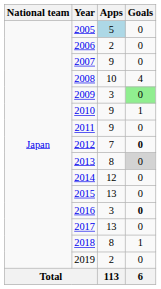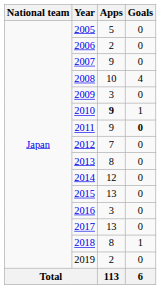(111, 29) lightblue background -> (111, 29) no background
(140, 95) lightgreen background -> (140, 95) no background
(111, 111) normal -> (111, 111) bold
(140, 128) normal -> (140, 128) bold
(140, 144) bold -> (140, 144) normal
(140, 161) lightgrey background -> (140, 161) no background
(140, 210) bold -> (140, 210) normal
